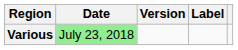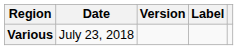(96, 34) lightgreen background -> (96, 34) no background
